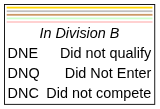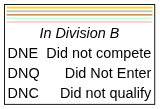(106, 53) Did not qualify -> (99, 53) Did not compete
(99, 93) Did not compete -> (106, 93) Did not qualify
